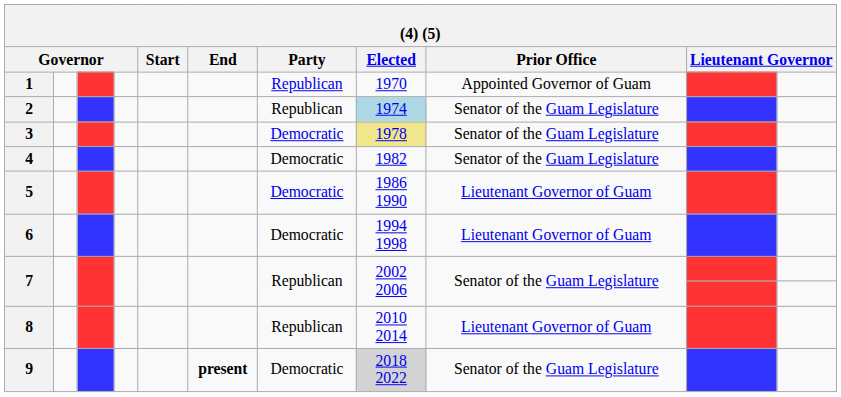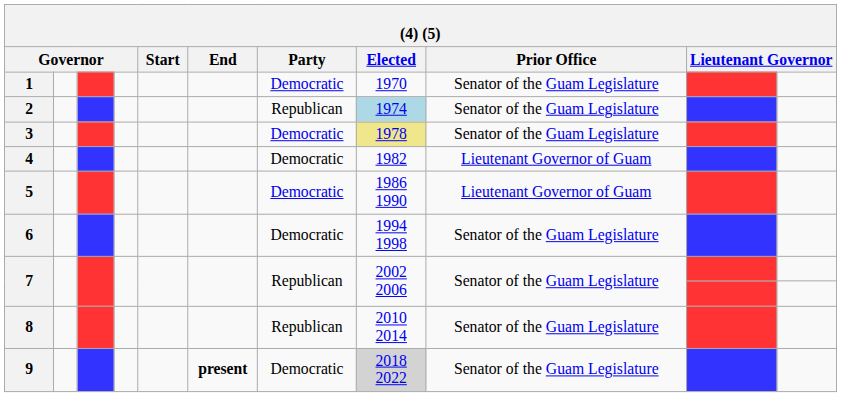(307, 84) Republican -> (307, 84) Democratic
(556, 84) Appointed Governor of Guam -> (556, 84) Senator of the Guam Legislature
(556, 158) Senator of the Guam Legislature -> (556, 158) Lieutenant Governor of Guam
(556, 235) Lieutenant Governor of Guam -> (556, 235) Senator of the Guam Legislature
(556, 327) Lieutenant Governor of Guam -> (556, 327) Senator of the Guam Legislature
